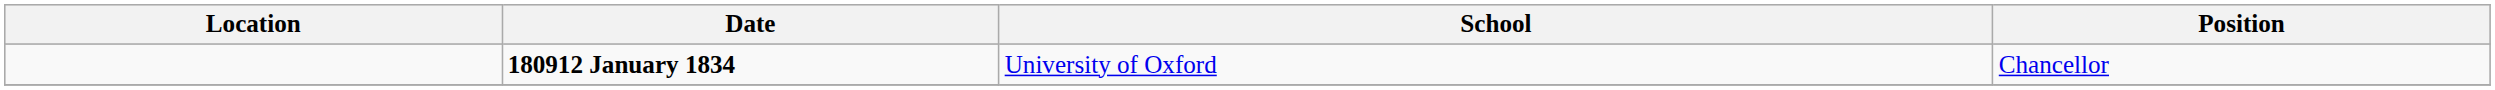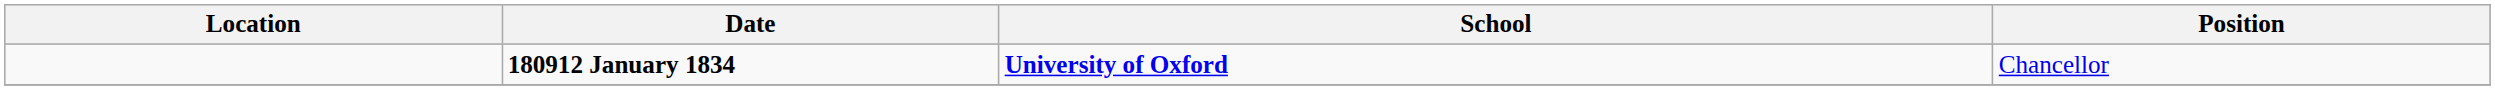(1111, 64) normal -> (1116, 64) bold
